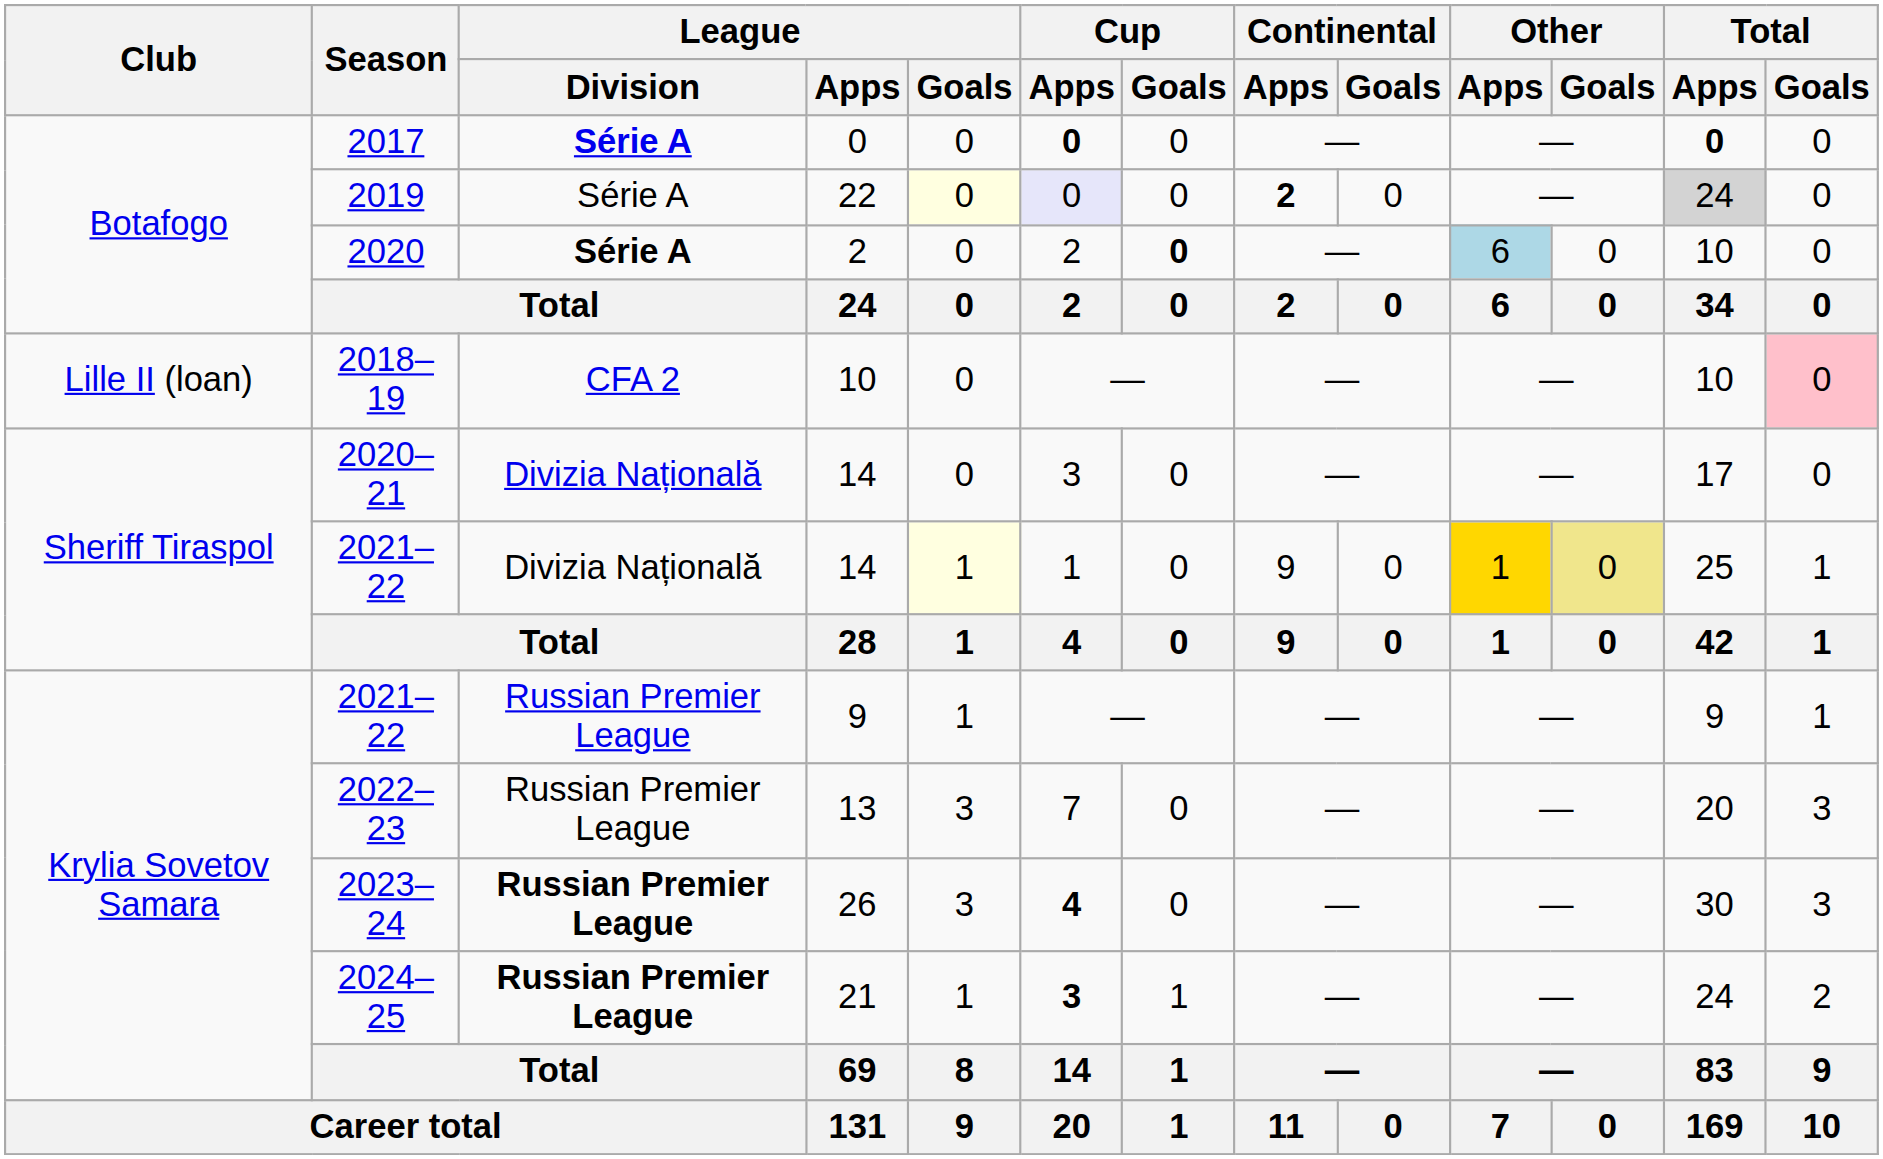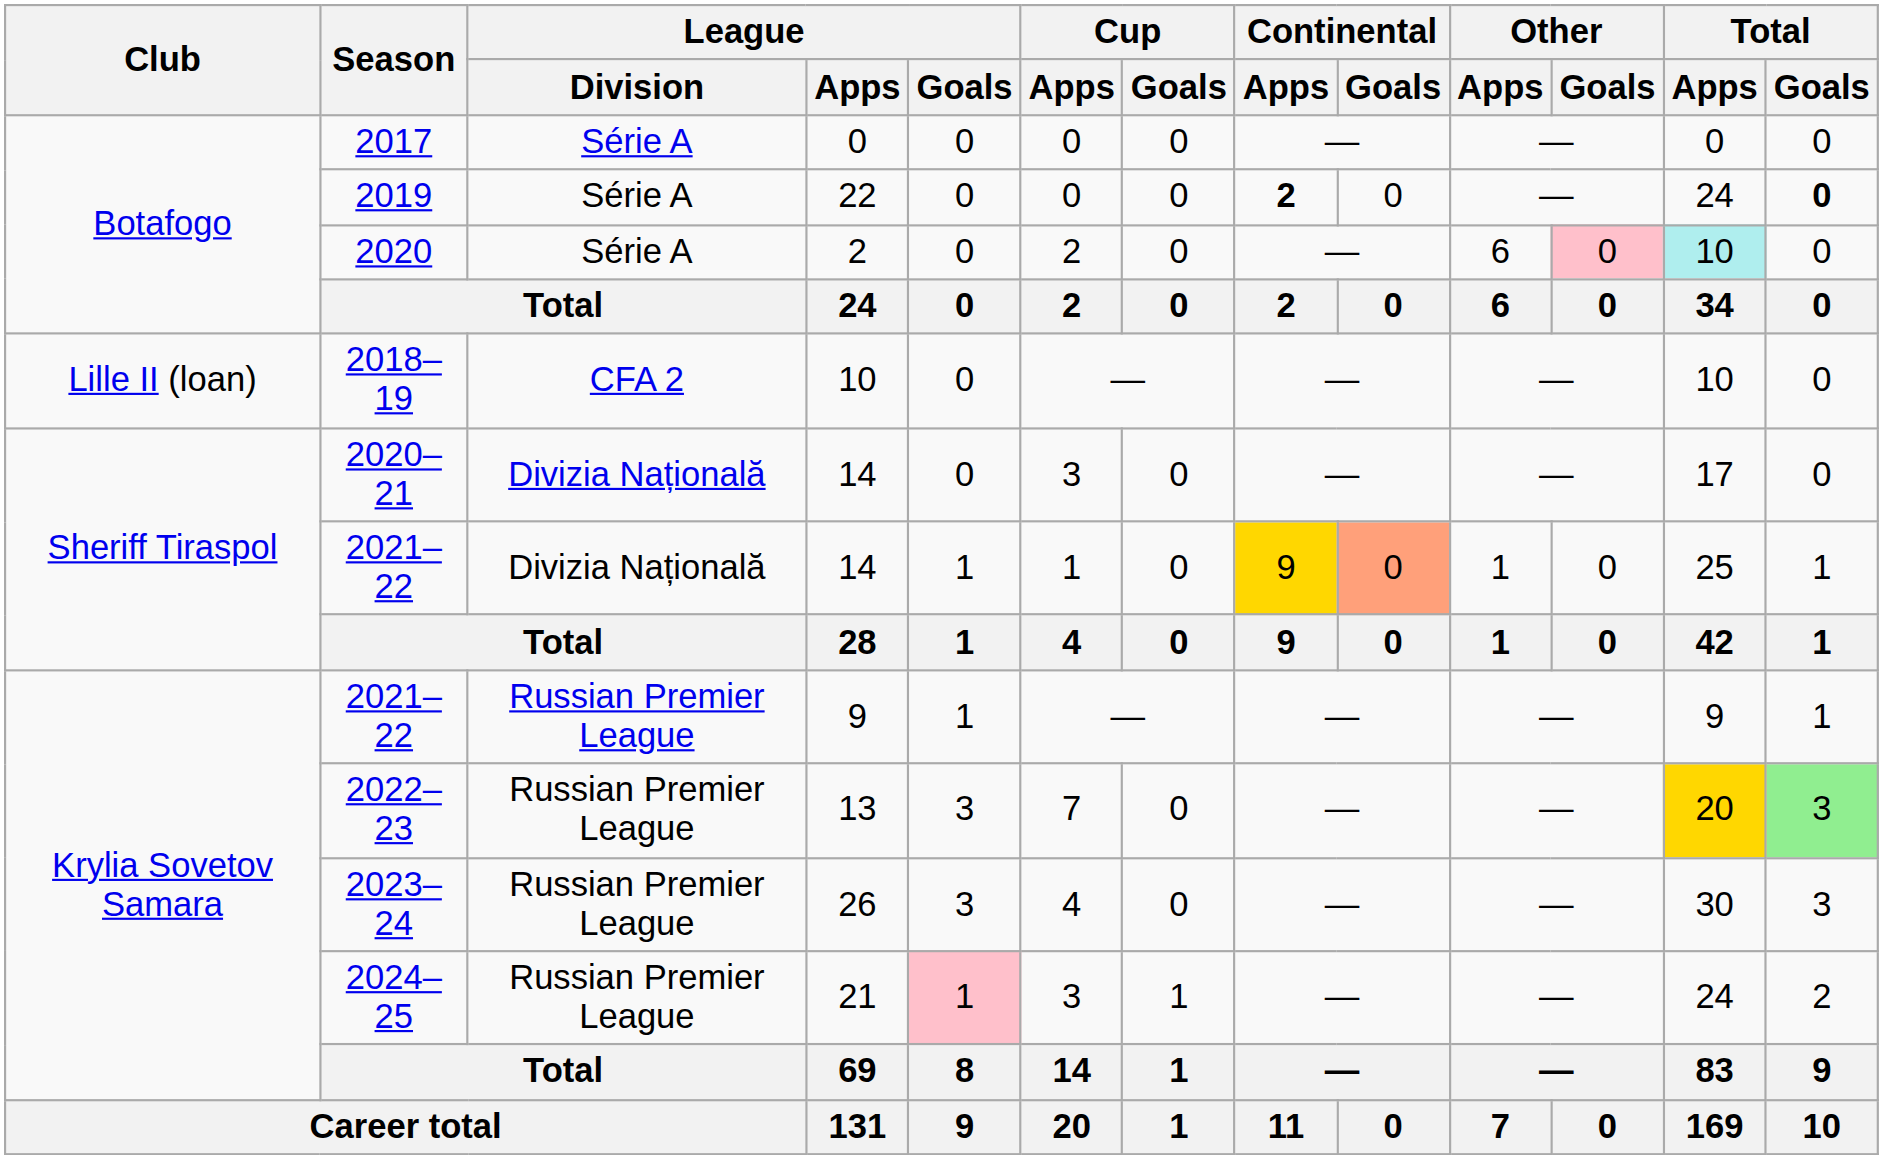(633, 141) bold -> (637, 141) normal
(1072, 141) bold -> (1072, 141) normal
(1715, 141) bold -> (1715, 141) normal
(964, 196) lightyellow background -> (965, 196) no background
(1072, 196) lavender background -> (1072, 196) no background
(1715, 196) lightgrey background -> (1715, 196) no background
(1822, 196) normal -> (1822, 196) bold
(633, 251) bold -> (637, 251) normal
(1179, 251) bold -> (1179, 251) normal
(1500, 251) lightblue background -> (1500, 251) no background
(1607, 251) no background -> (1607, 251) pink background
(1715, 251) no background -> (1715, 251) paleturquoise background
(1822, 380) pink background -> (1822, 380) no background
(964, 567) lightyellow background -> (965, 567) no background
(1286, 567) no background -> (1286, 567) gold background
(1393, 567) no background -> (1393, 567) lightsalmon background
(1500, 567) gold background -> (1500, 567) no background
(1607, 567) khaki background -> (1607, 567) no background
(1715, 809) no background -> (1715, 809) gold background
(1822, 809) no background -> (1822, 809) lightgreen background
(633, 903) bold -> (637, 903) normal
(1072, 903) bold -> (1072, 903) normal
(633, 997) bold -> (637, 997) normal
(964, 997) no background -> (965, 997) pink background
(1072, 997) bold -> (1072, 997) normal
